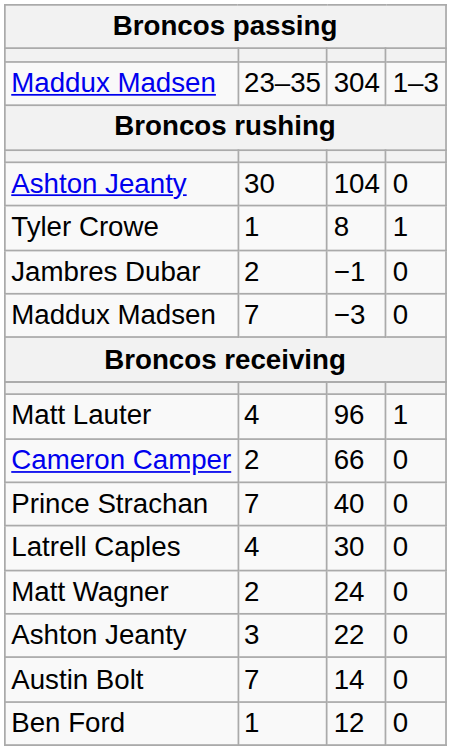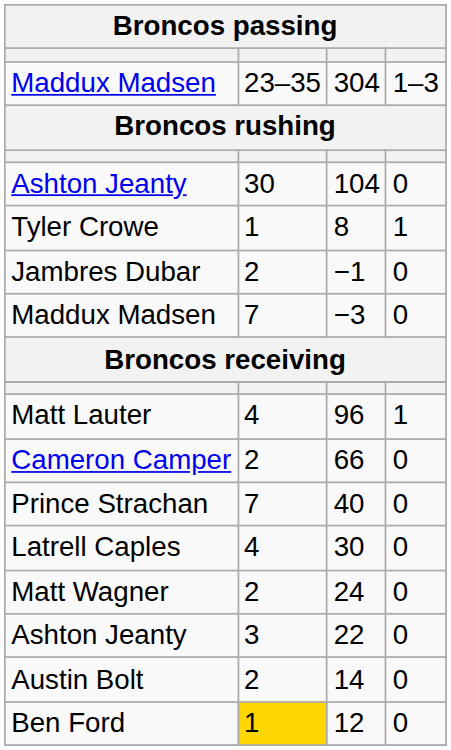(252, 679) 7 -> (252, 679) 2
(252, 723) no background -> (252, 723) gold background
